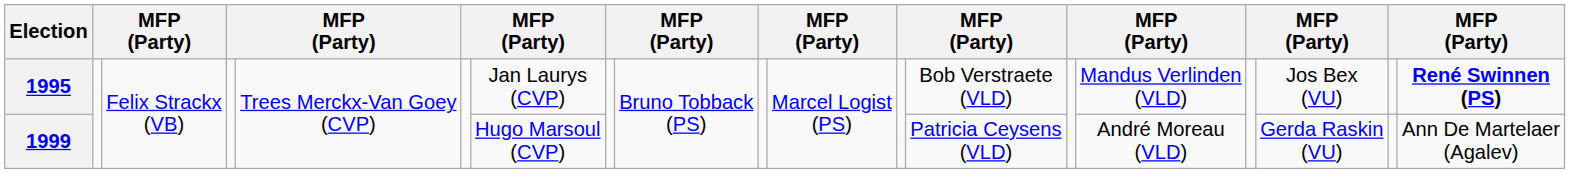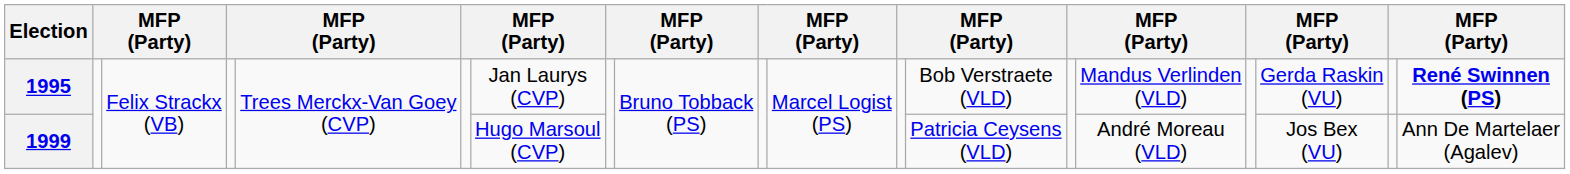(1322, 86) Jos Bex (VU) -> (1322, 86) Gerda Raskin (VU)
(1322, 141) Gerda Raskin (VU) -> (1322, 141) Jos Bex (VU)
